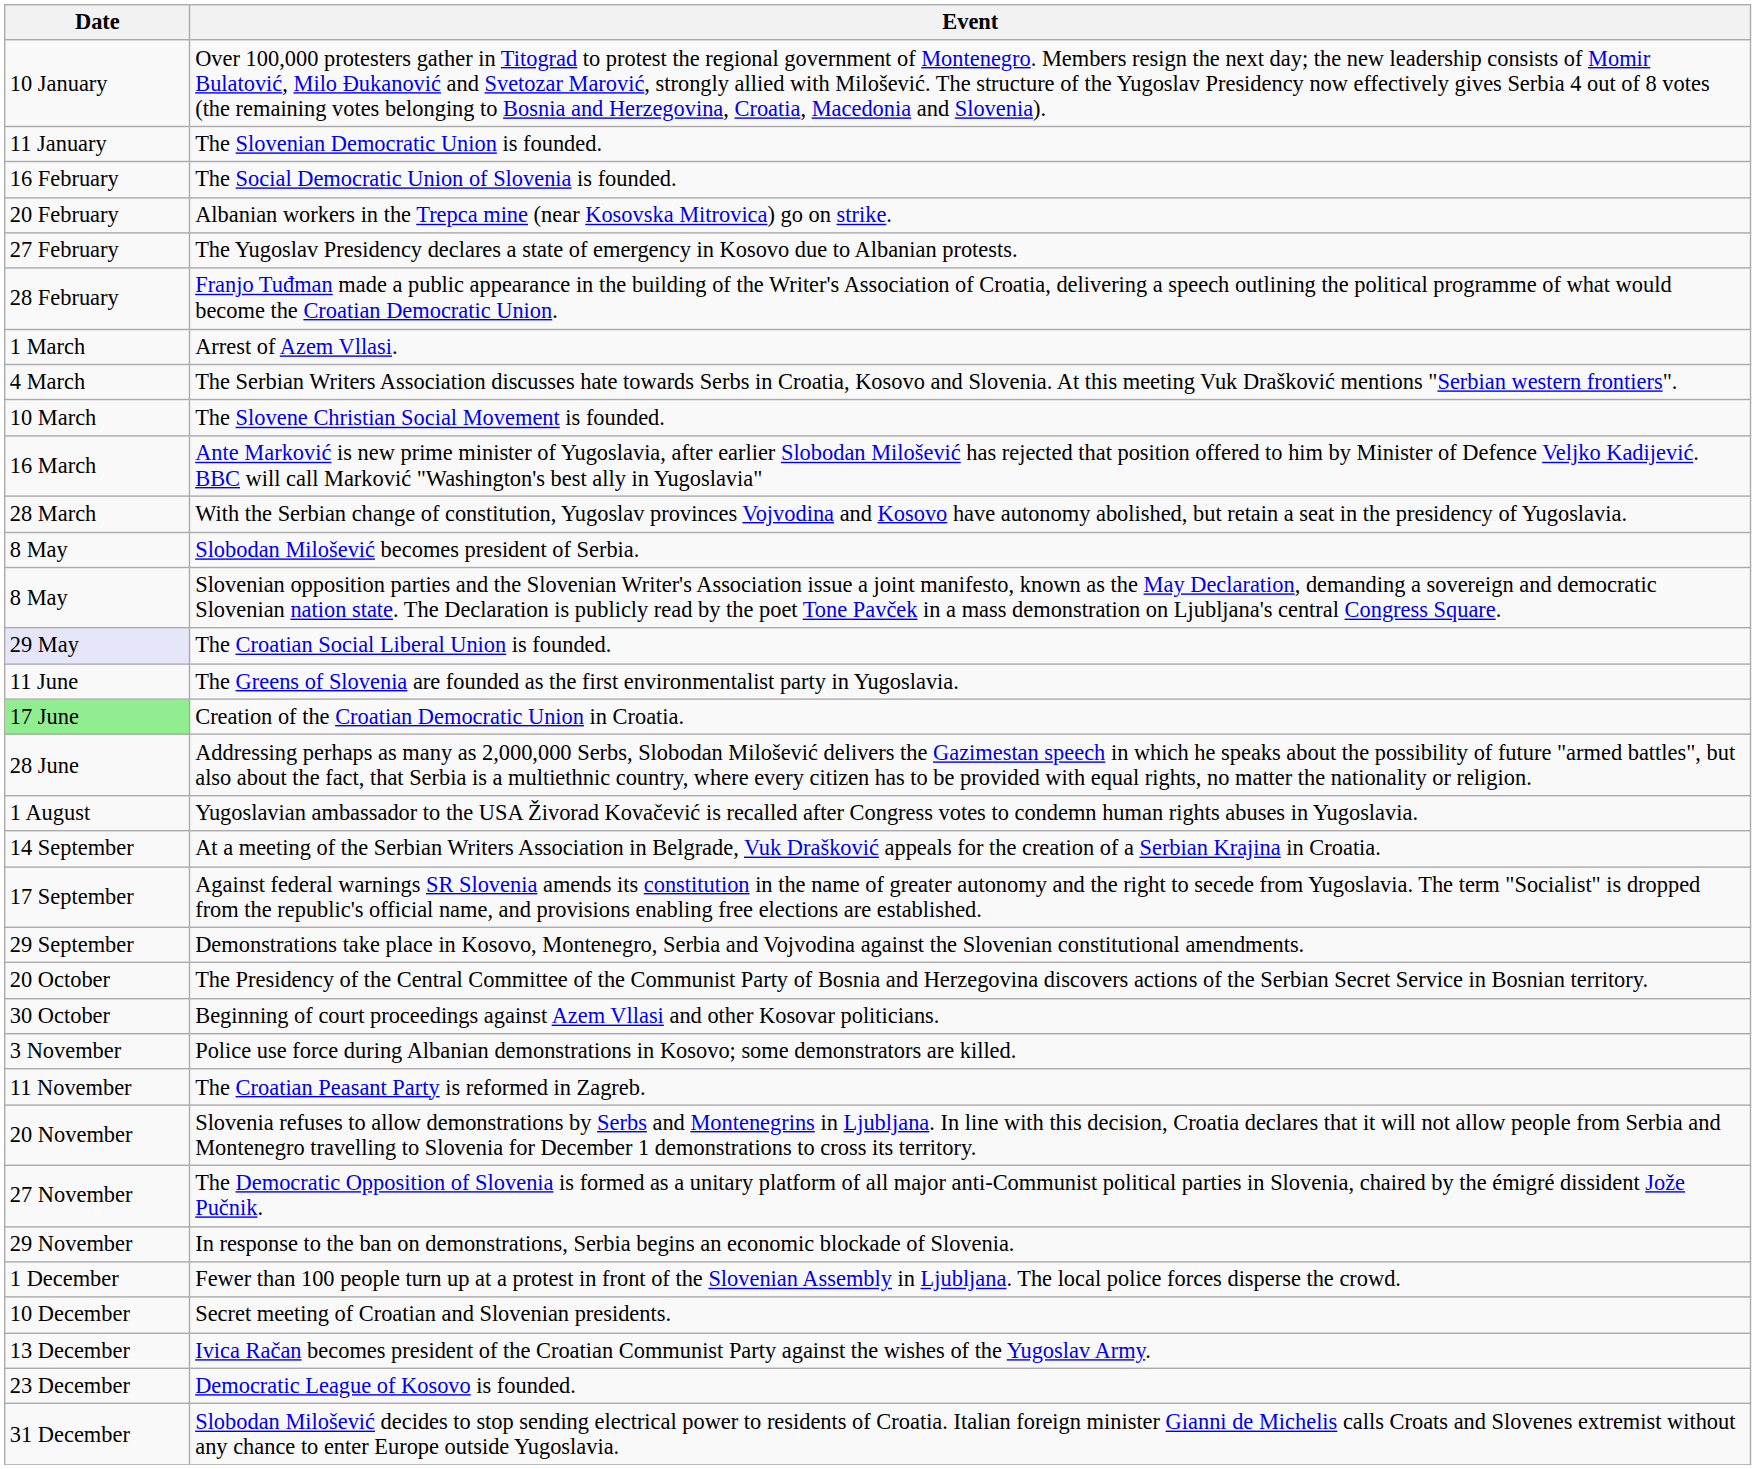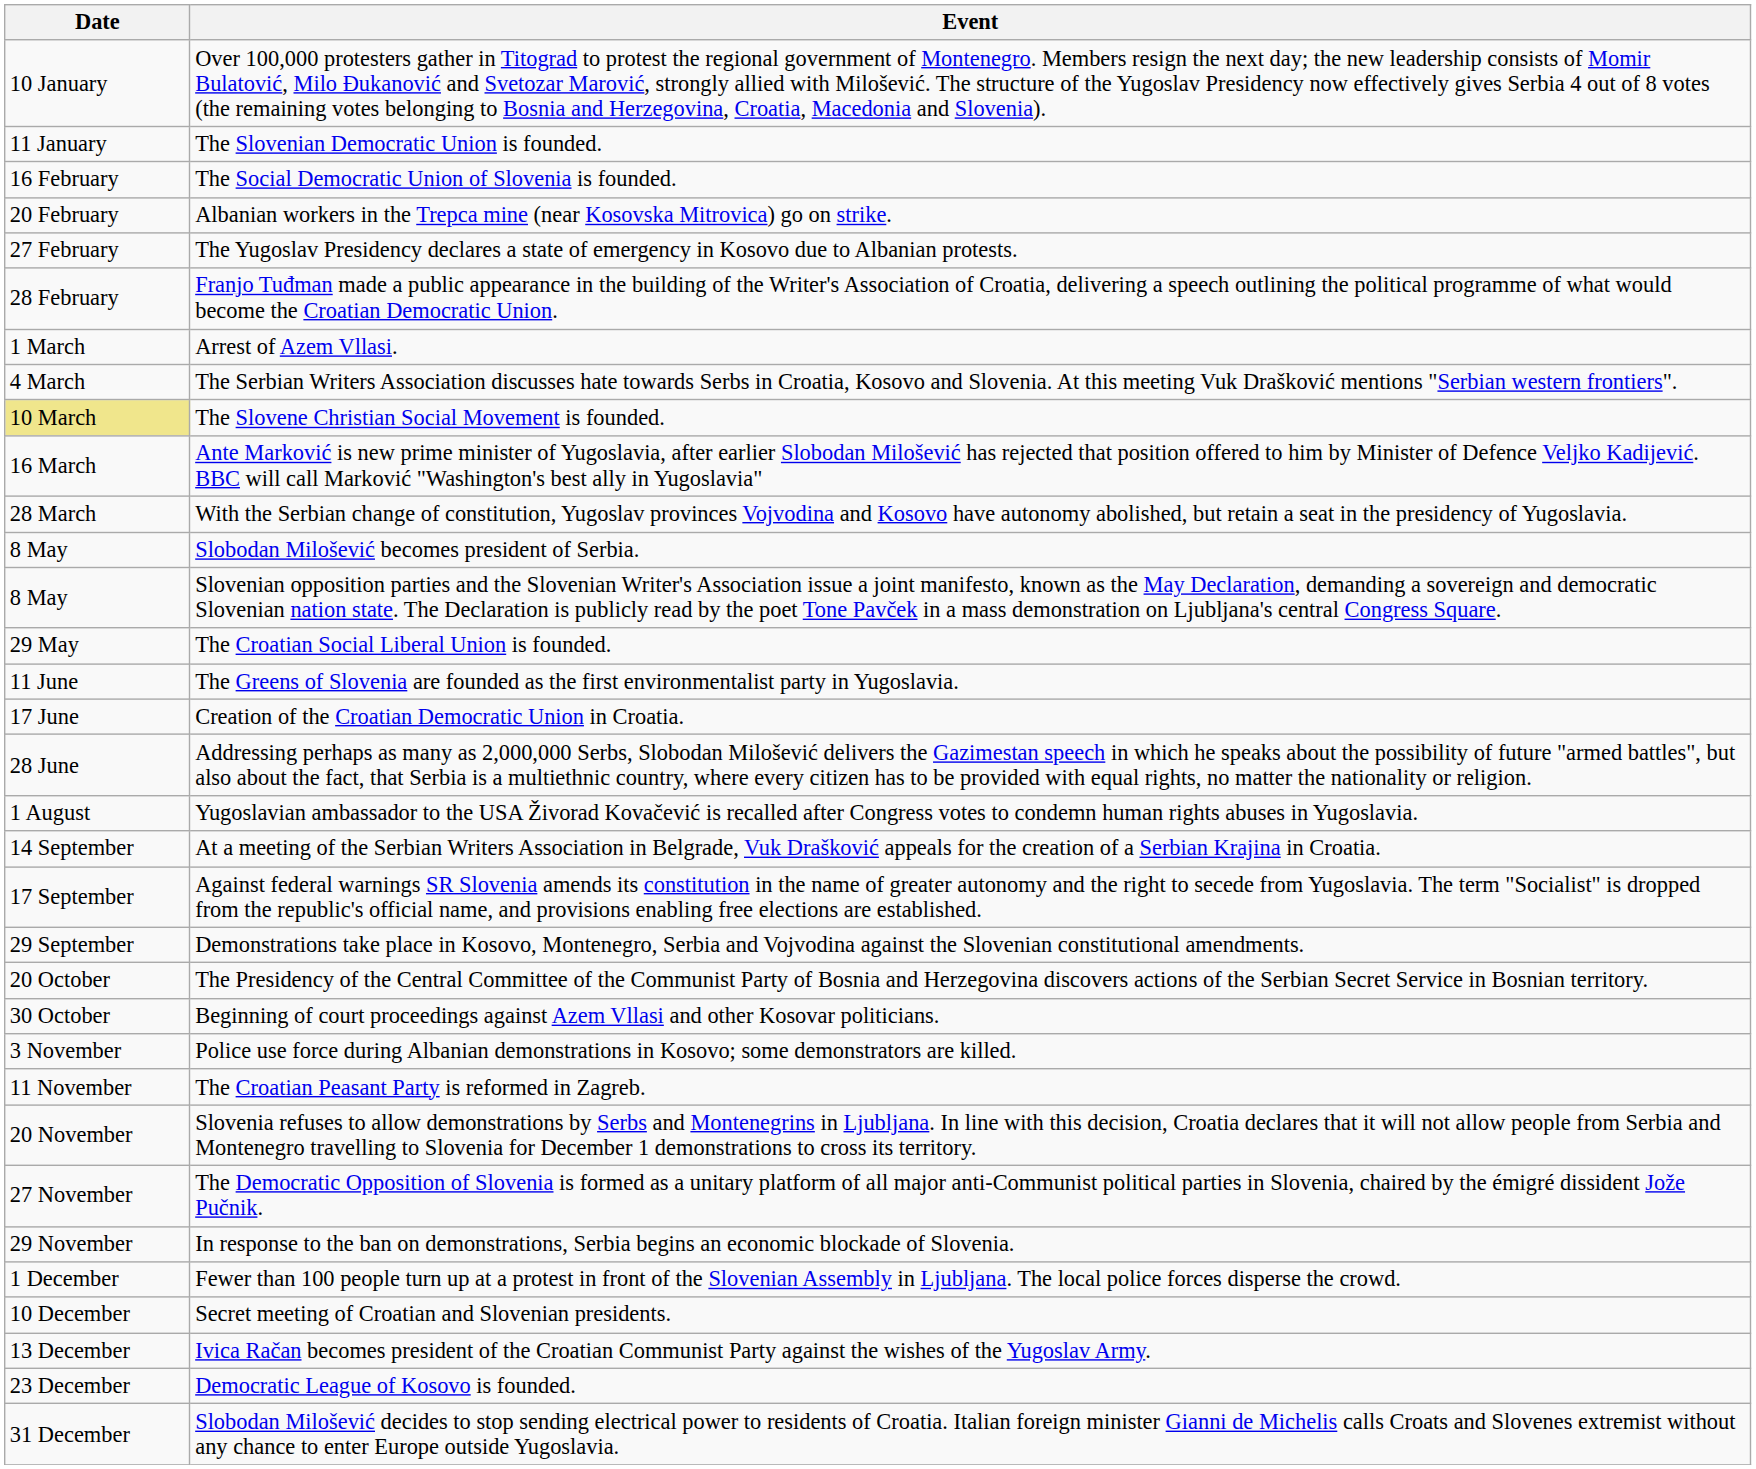(53, 417) no background -> (53, 417) khaki background
(44, 645) lavender background -> (44, 645) no background
(44, 716) lightgreen background -> (44, 716) no background
